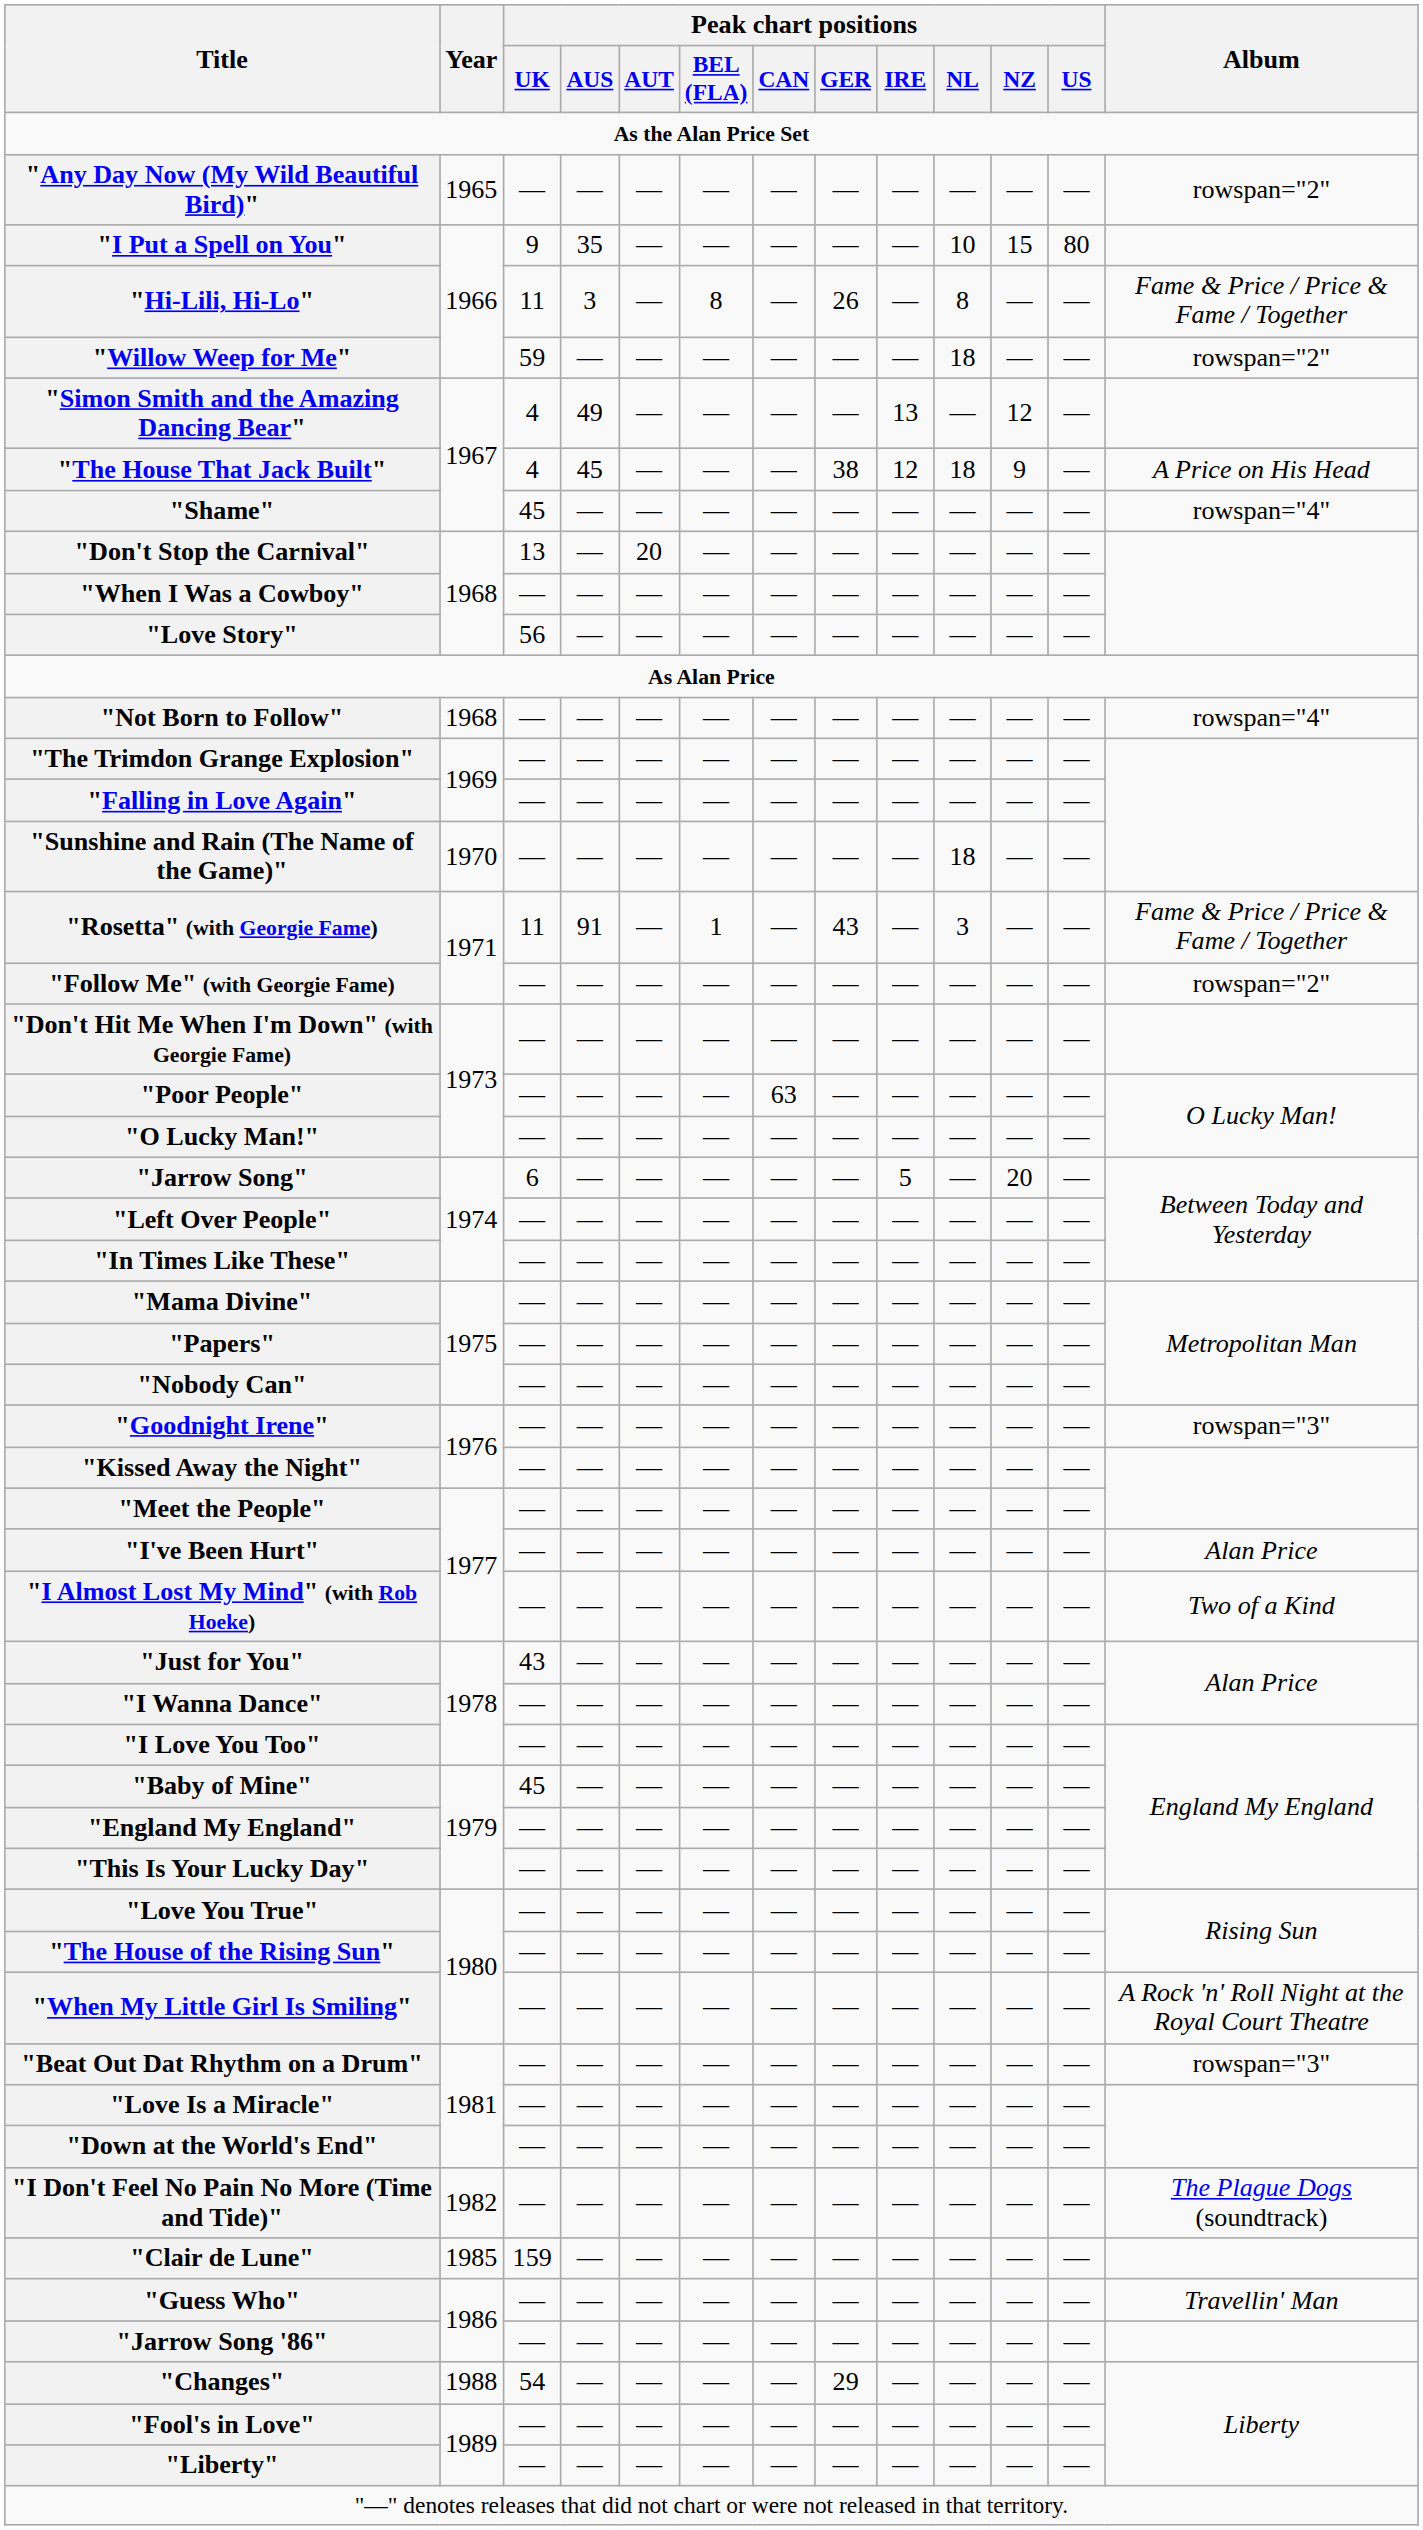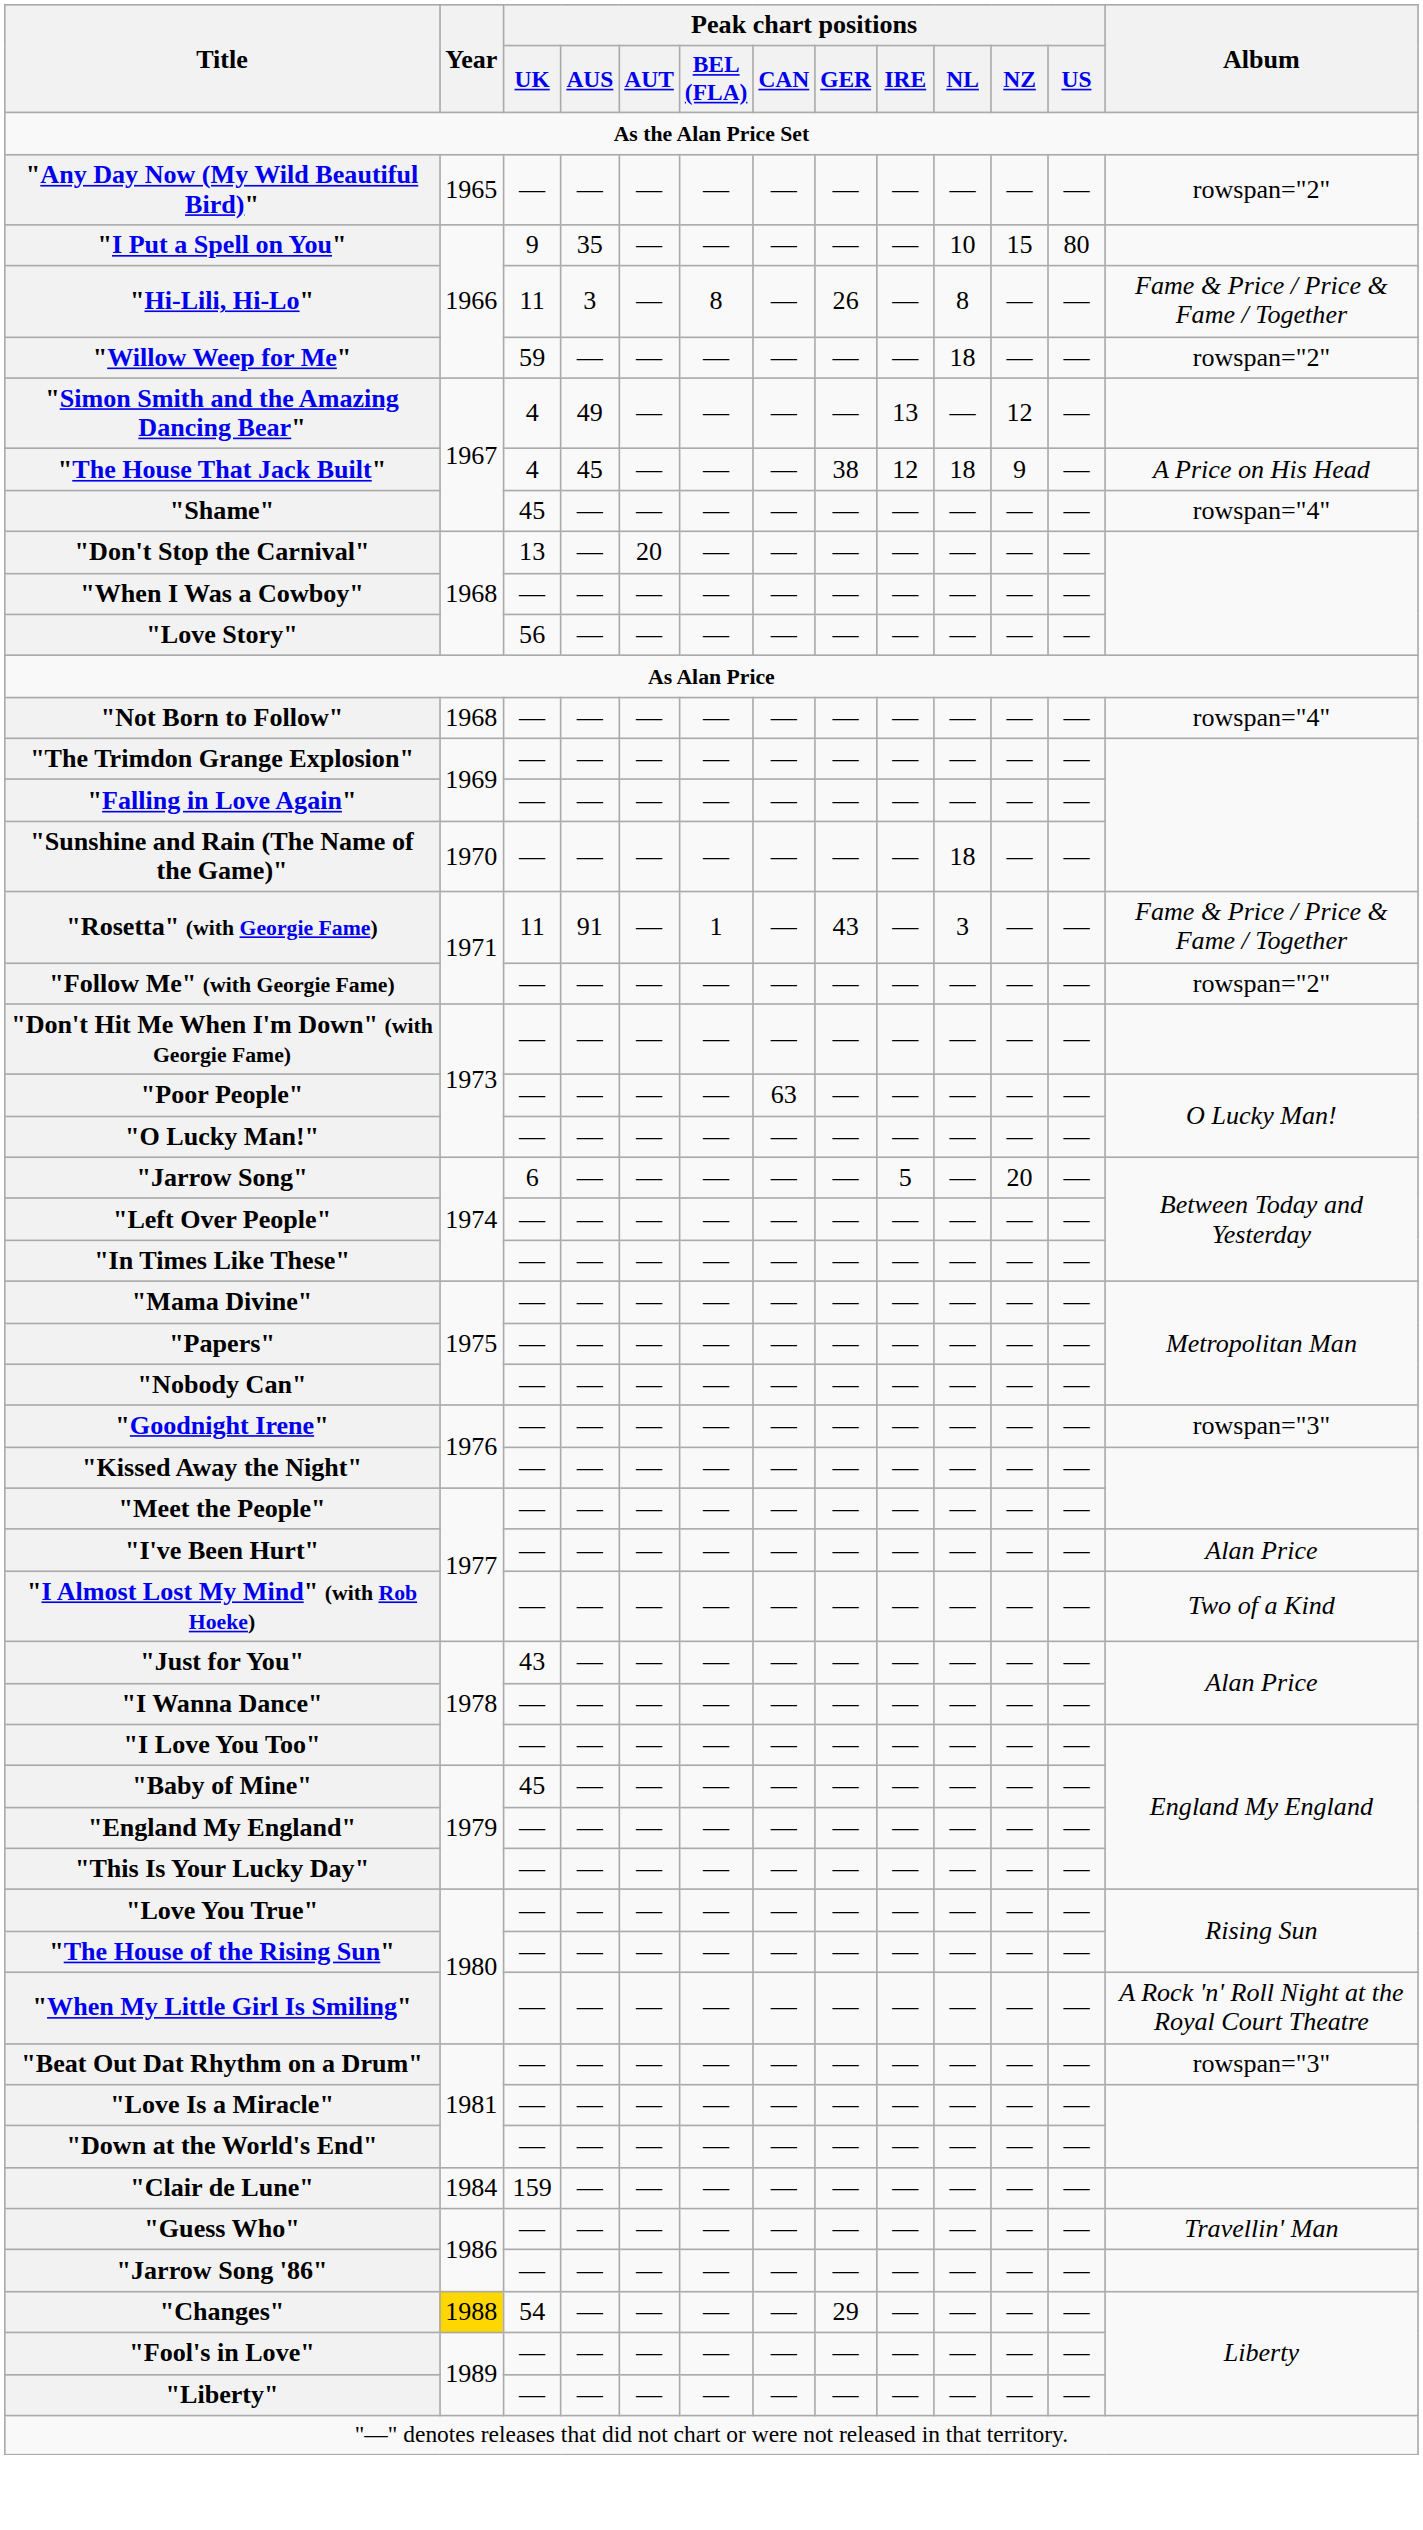- row: (222, 2202)
(471, 2258) 1985 -> (471, 2187) 1984
(471, 2382) no background -> (471, 2311) gold background
